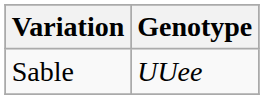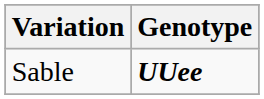(170, 71) normal -> (170, 71) bold
